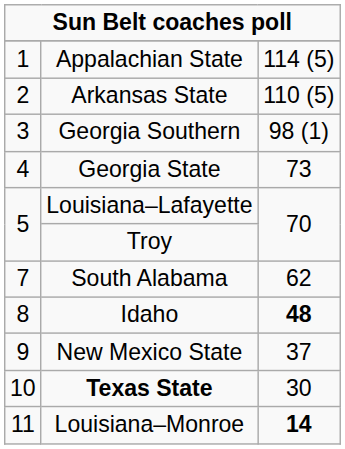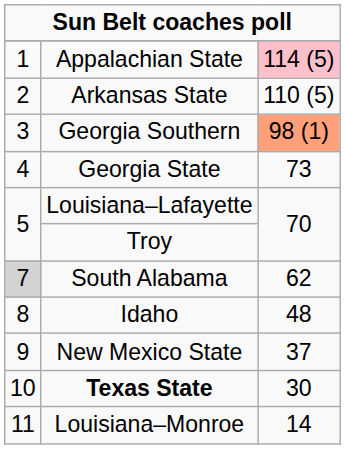(299, 59) no background -> (299, 59) pink background
(299, 132) no background -> (299, 132) lightsalmon background
(23, 278) no background -> (23, 278) lightgrey background
(299, 315) bold -> (299, 315) normal
(299, 424) bold -> (299, 424) normal
